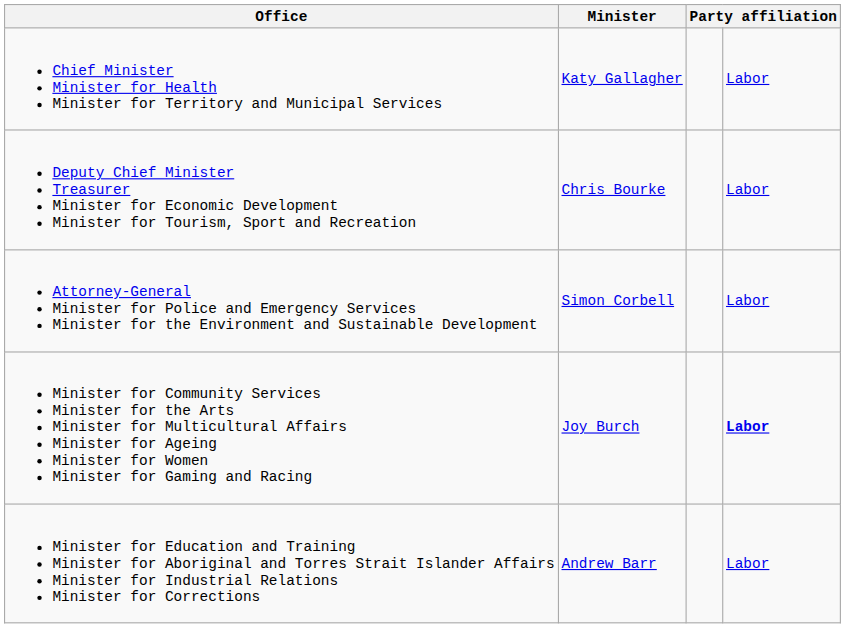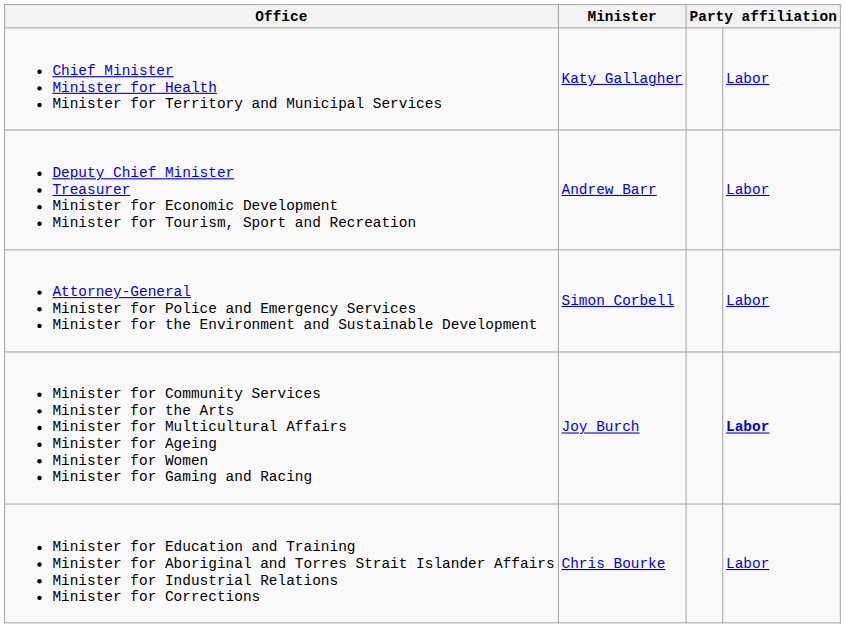(613, 190) Chris Bourke -> (609, 190) Andrew Barr
(609, 563) Andrew Barr -> (613, 563) Chris Bourke
